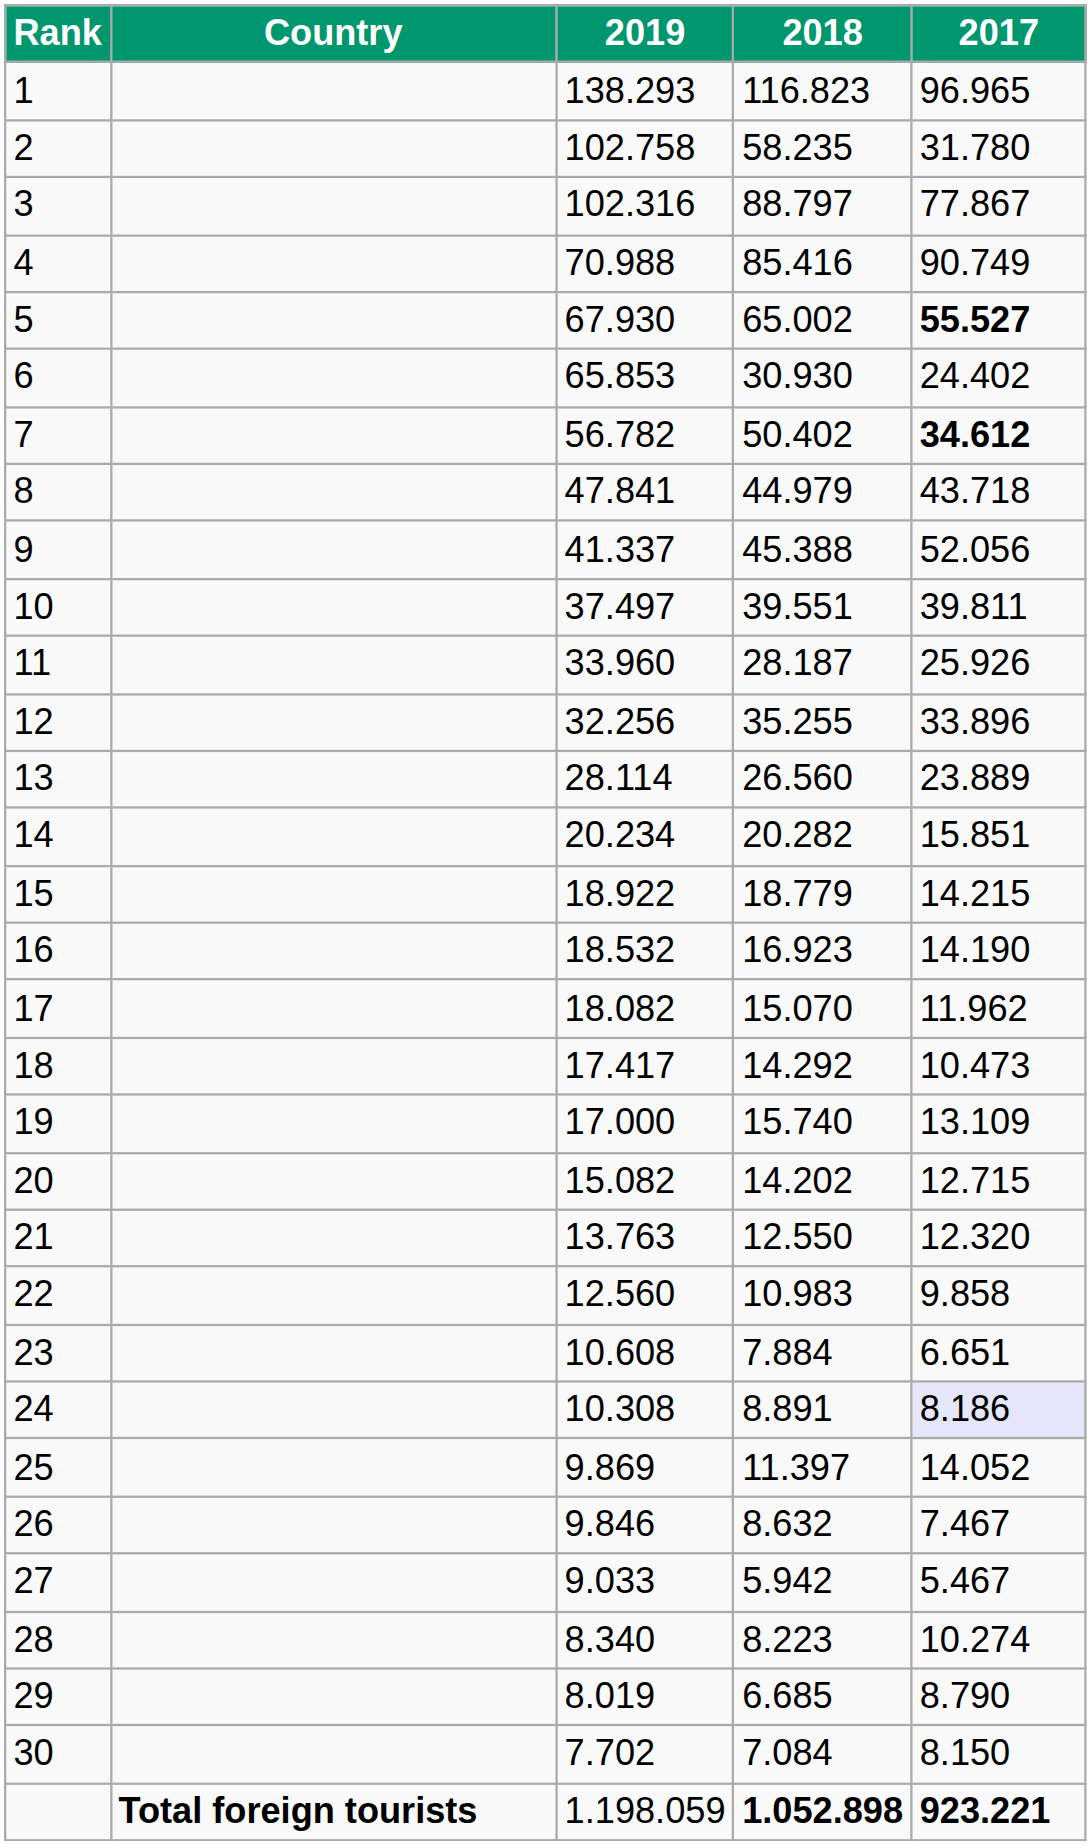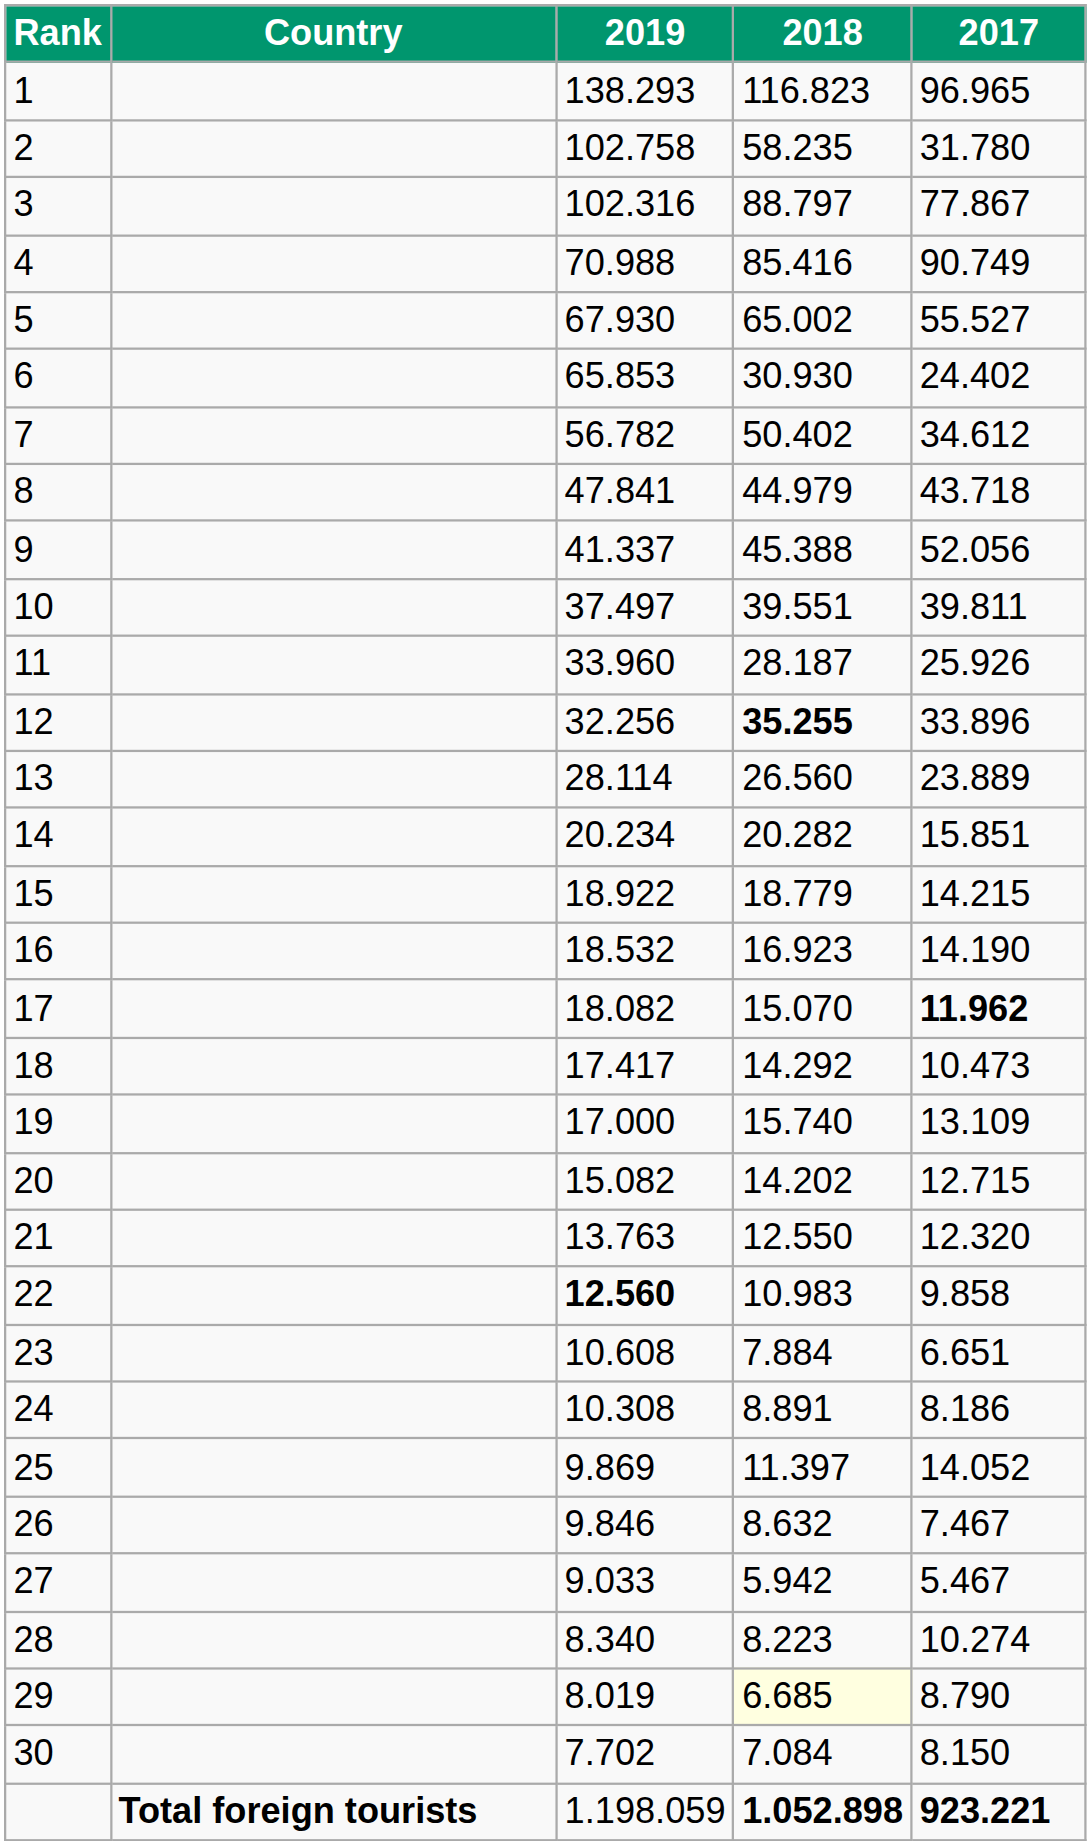(975, 319) bold -> (975, 319) normal
(975, 434) bold -> (975, 434) normal
(797, 721) normal -> (797, 721) bold
(974, 1008) normal -> (974, 1008) bold
(620, 1294) normal -> (620, 1294) bold
(965, 1409) lavender background -> (965, 1409) no background
(787, 1696) no background -> (787, 1696) lightyellow background
